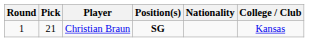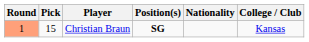(21, 28) no background -> (21, 28) lightsalmon background
(51, 28) 21 -> (51, 28) 15
